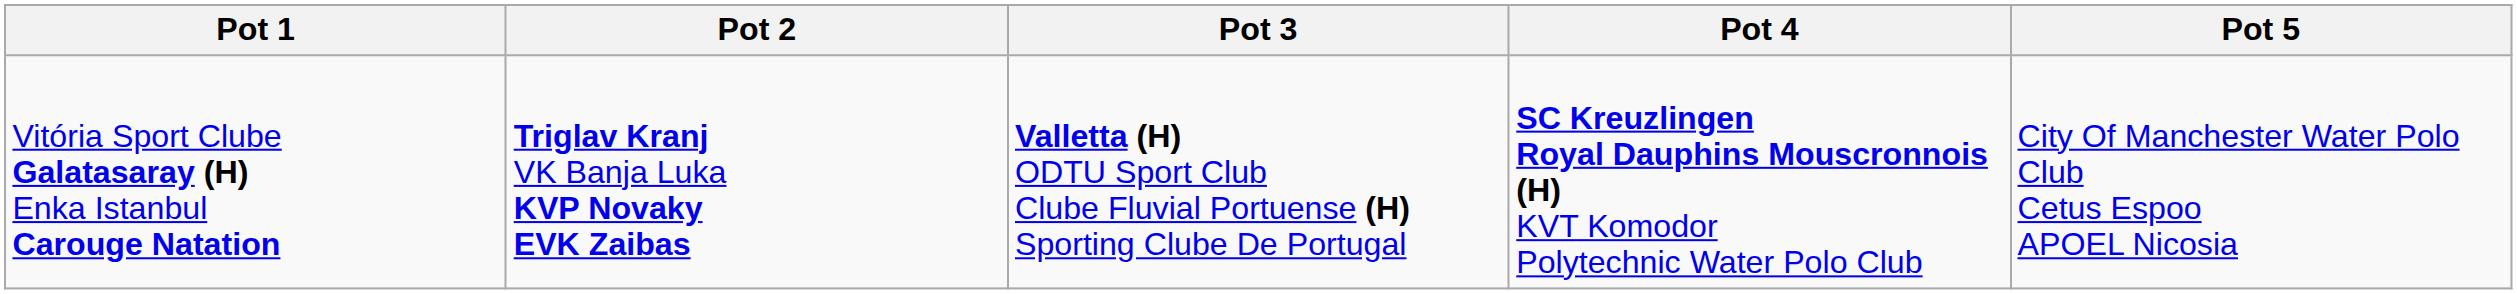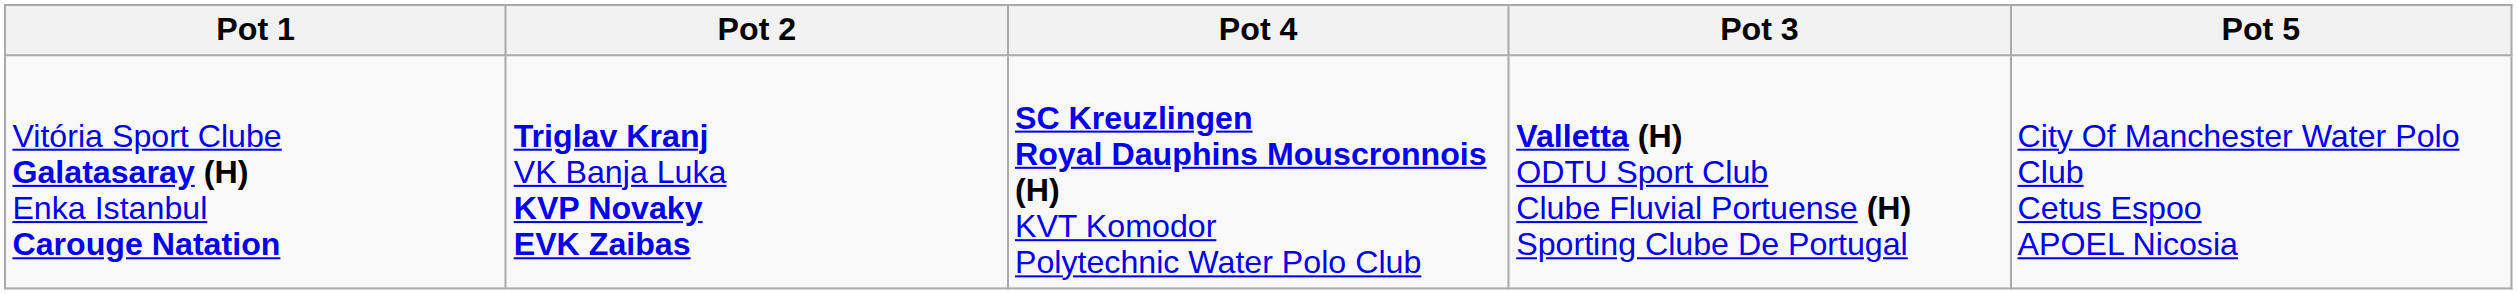columns swapped: (1258, 30) <-> (1759, 30)
